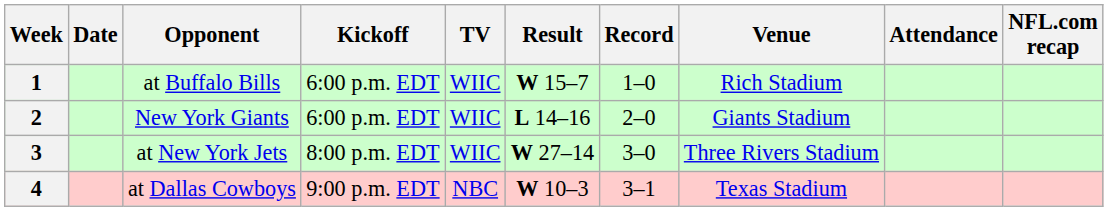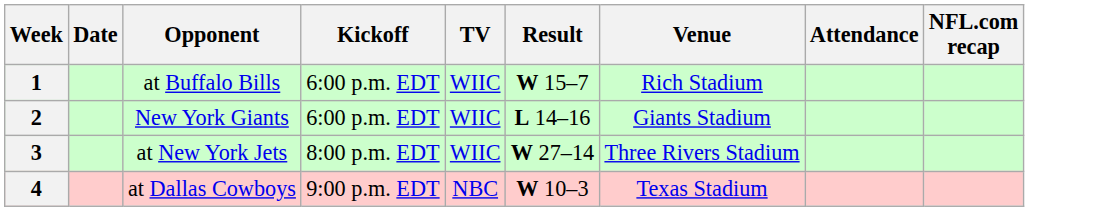- column: (639, 34)
